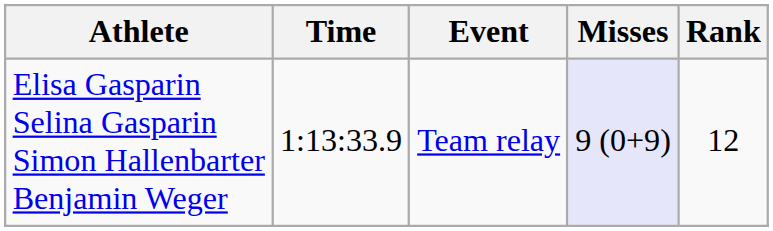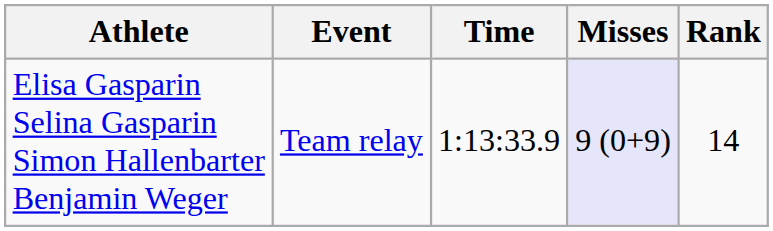columns swapped: (489, 31) <-> (341, 31)
(723, 141) 12 -> (723, 141) 14
